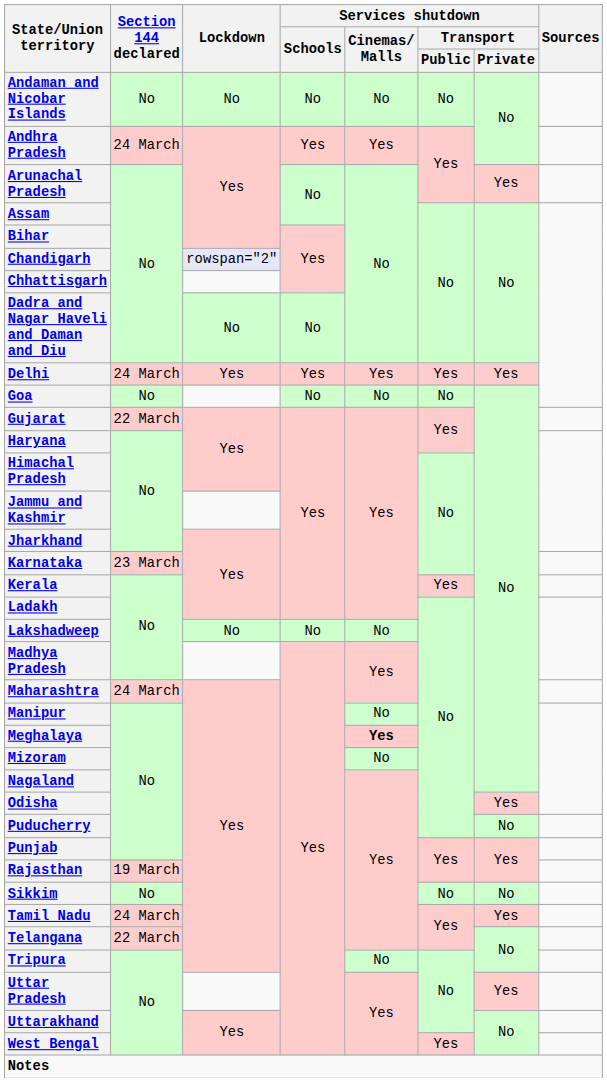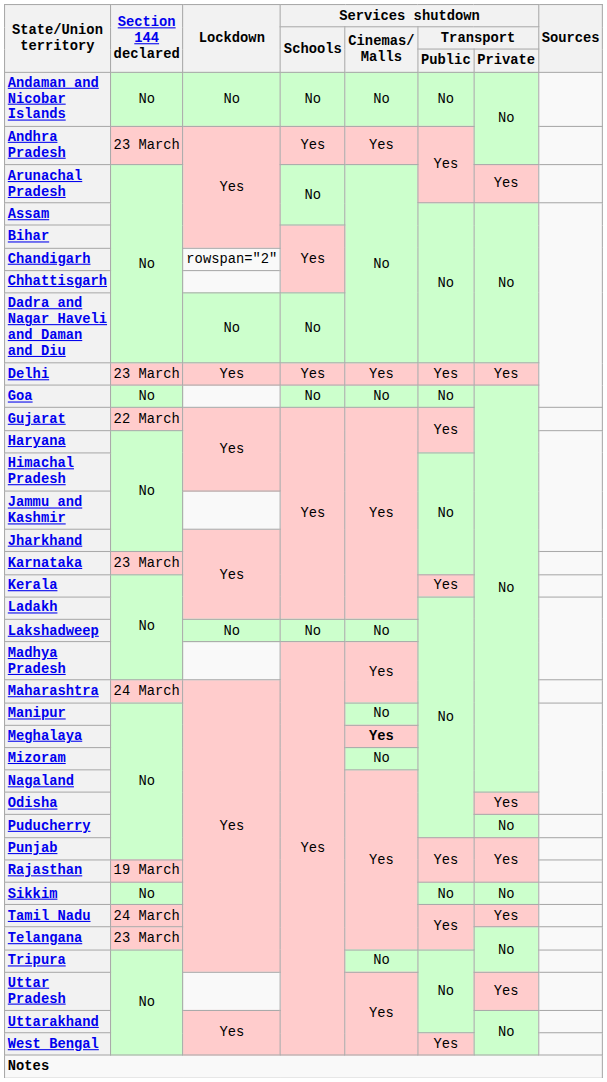(147, 145) 24 March -> (147, 145) 23 March
(232, 259) lavender background -> (232, 259) no background
(147, 374) 24 March -> (147, 374) 23 March
(147, 938) 22 March -> (147, 938) 23 March
